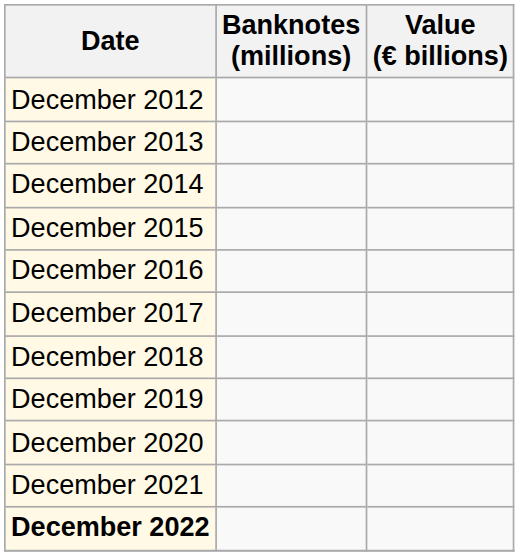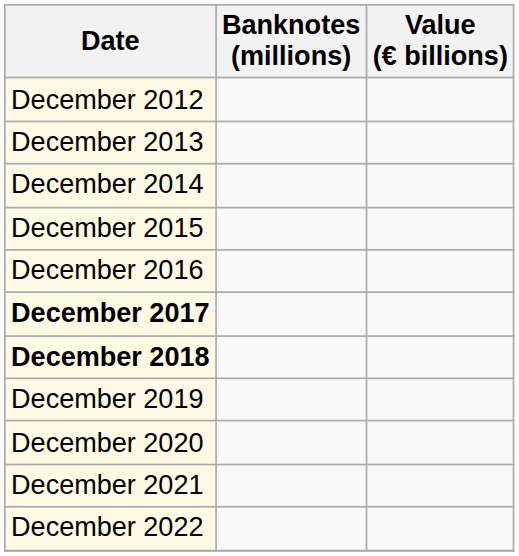(107, 313) normal -> (110, 313) bold
(107, 356) normal -> (110, 356) bold
(110, 528) bold -> (107, 528) normal
